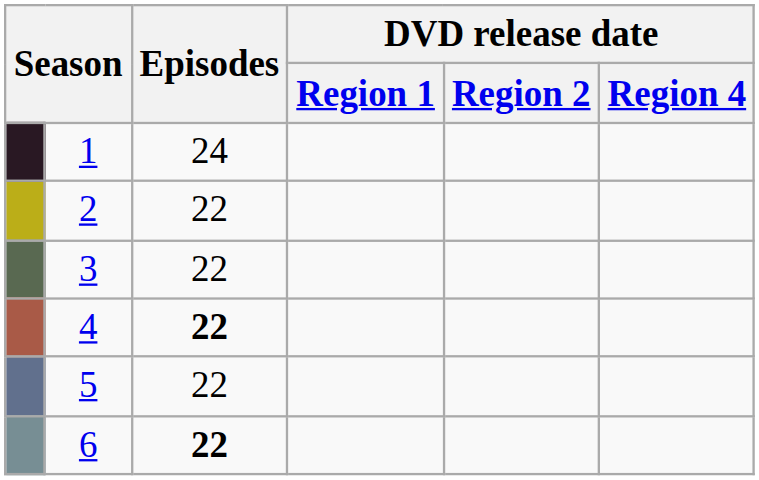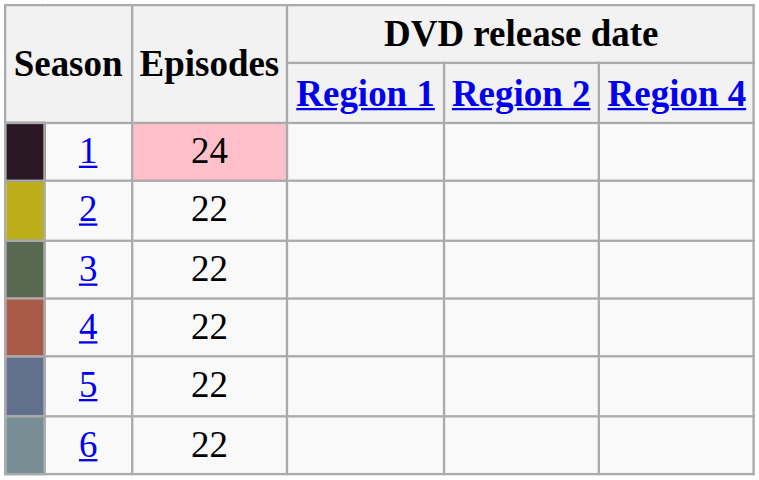(209, 151) no background -> (209, 151) pink background
(209, 326) bold -> (209, 326) normal
(209, 444) bold -> (209, 444) normal
